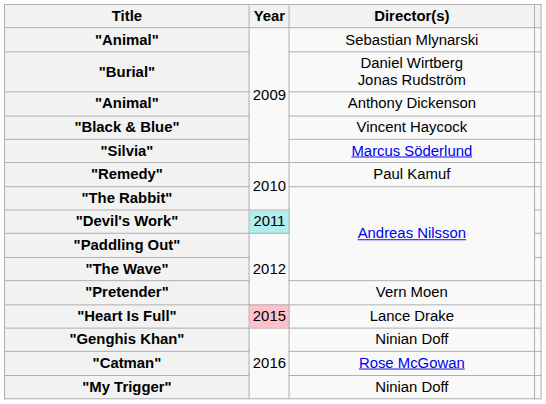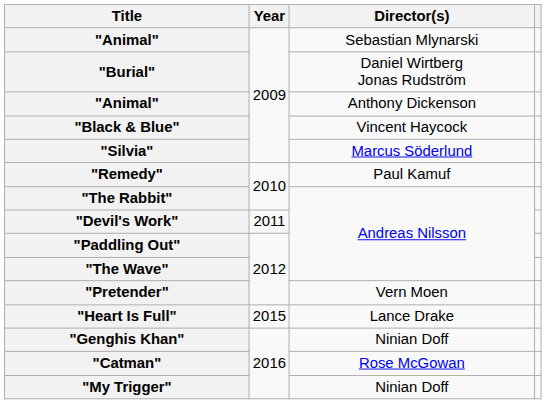(269, 221) paleturquoise background -> (269, 221) no background
(269, 316) pink background -> (269, 316) no background
